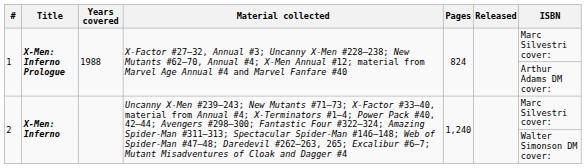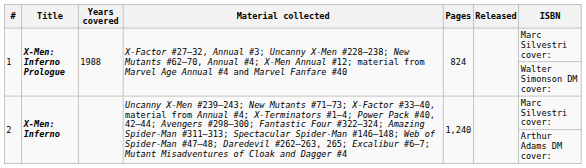(541, 79) Arthur Adams DM cover: -> (549, 79) Walter Simonson DM cover:
(549, 146) Walter Simonson DM cover: -> (541, 146) Arthur Adams DM cover:
